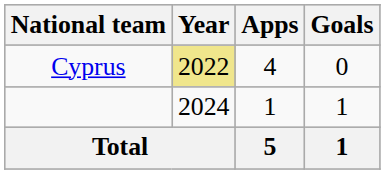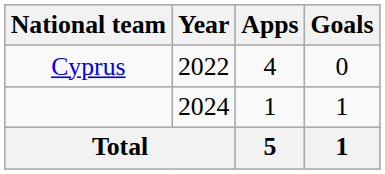(204, 65) khaki background -> (204, 65) no background
